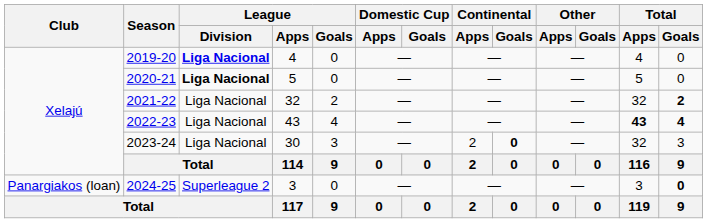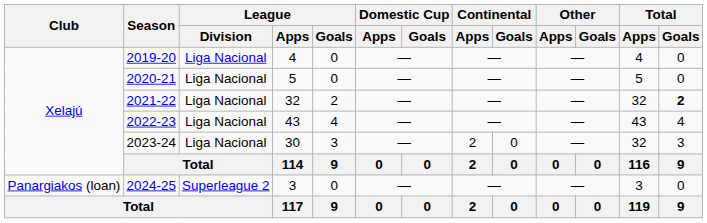(226, 57) bold -> (226, 57) normal
(226, 79) bold -> (226, 79) normal
(639, 121) bold -> (639, 121) normal
(681, 121) bold -> (681, 121) normal
(514, 143) bold -> (514, 143) normal
(681, 185) bold -> (681, 185) normal
